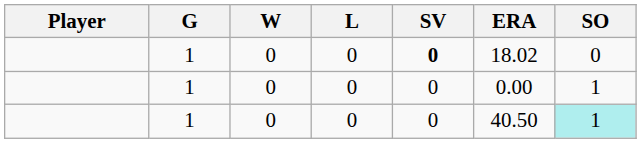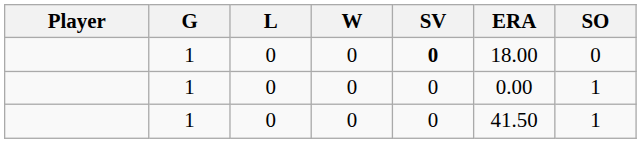columns swapped: (271, 21) <-> (352, 21)
(514, 54) 18.02 -> (514, 54) 18.00
(514, 120) 40.50 -> (514, 120) 41.50
(595, 120) paleturquoise background -> (595, 120) no background
